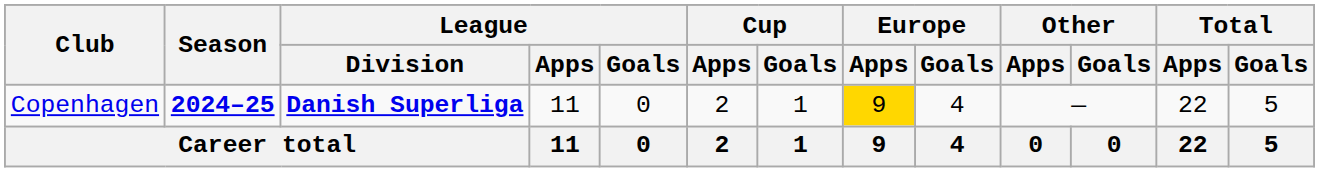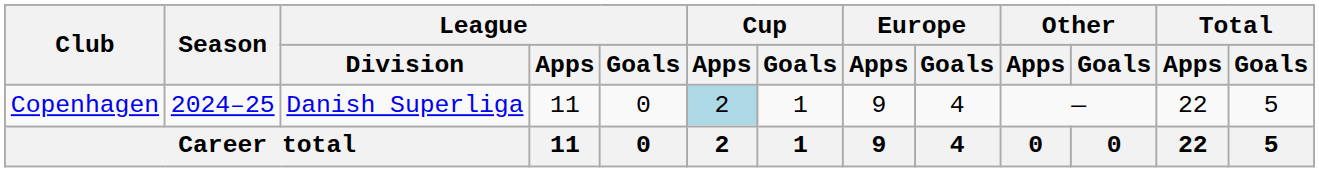(223, 106) bold -> (223, 106) normal
(405, 106) bold -> (405, 106) normal
(722, 106) no background -> (722, 106) lightblue background
(879, 106) gold background -> (879, 106) no background
